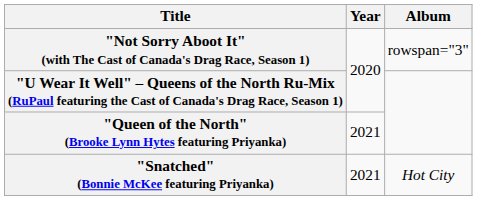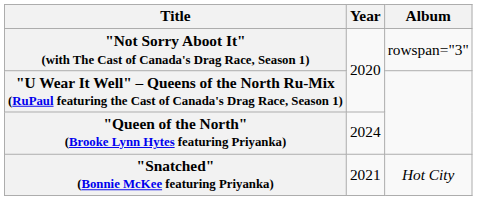(365, 132) 2021 -> (365, 132) 2024
